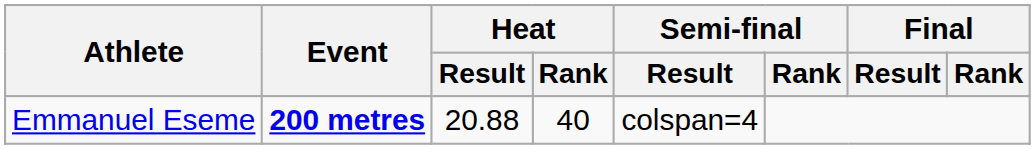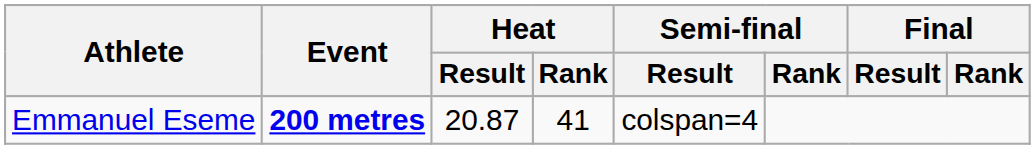(482, 121) 20.88 -> (482, 121) 20.87
(573, 121) 40 -> (573, 121) 41
